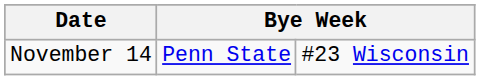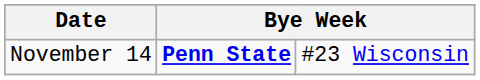(227, 57) normal -> (227, 57) bold
